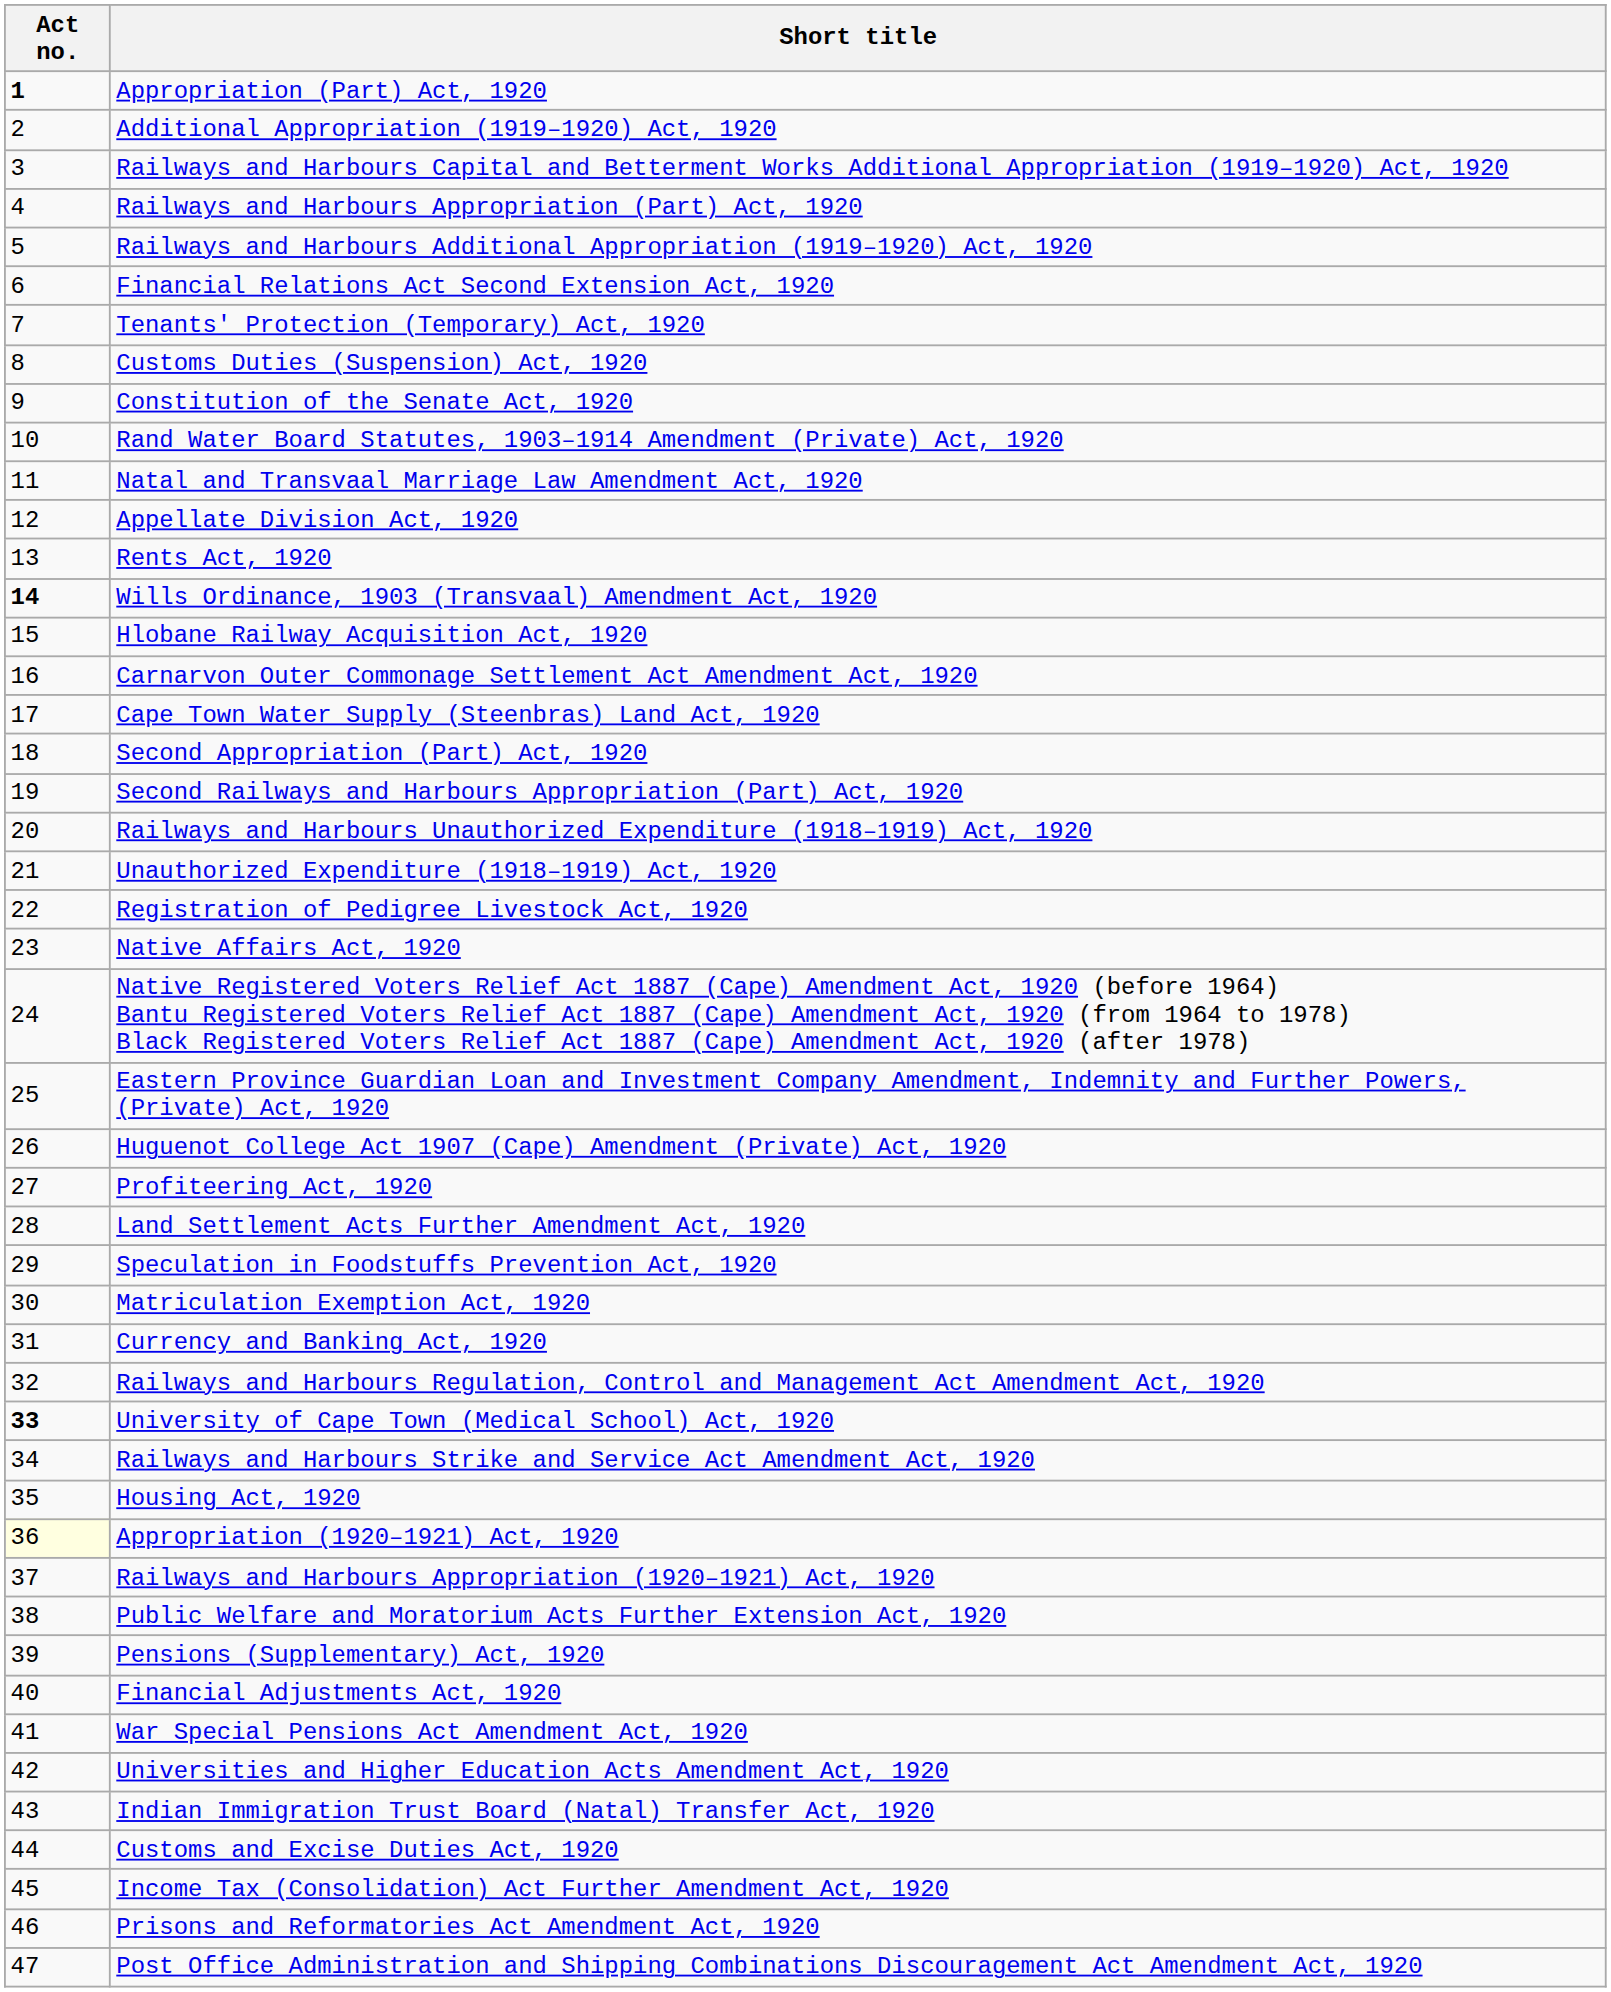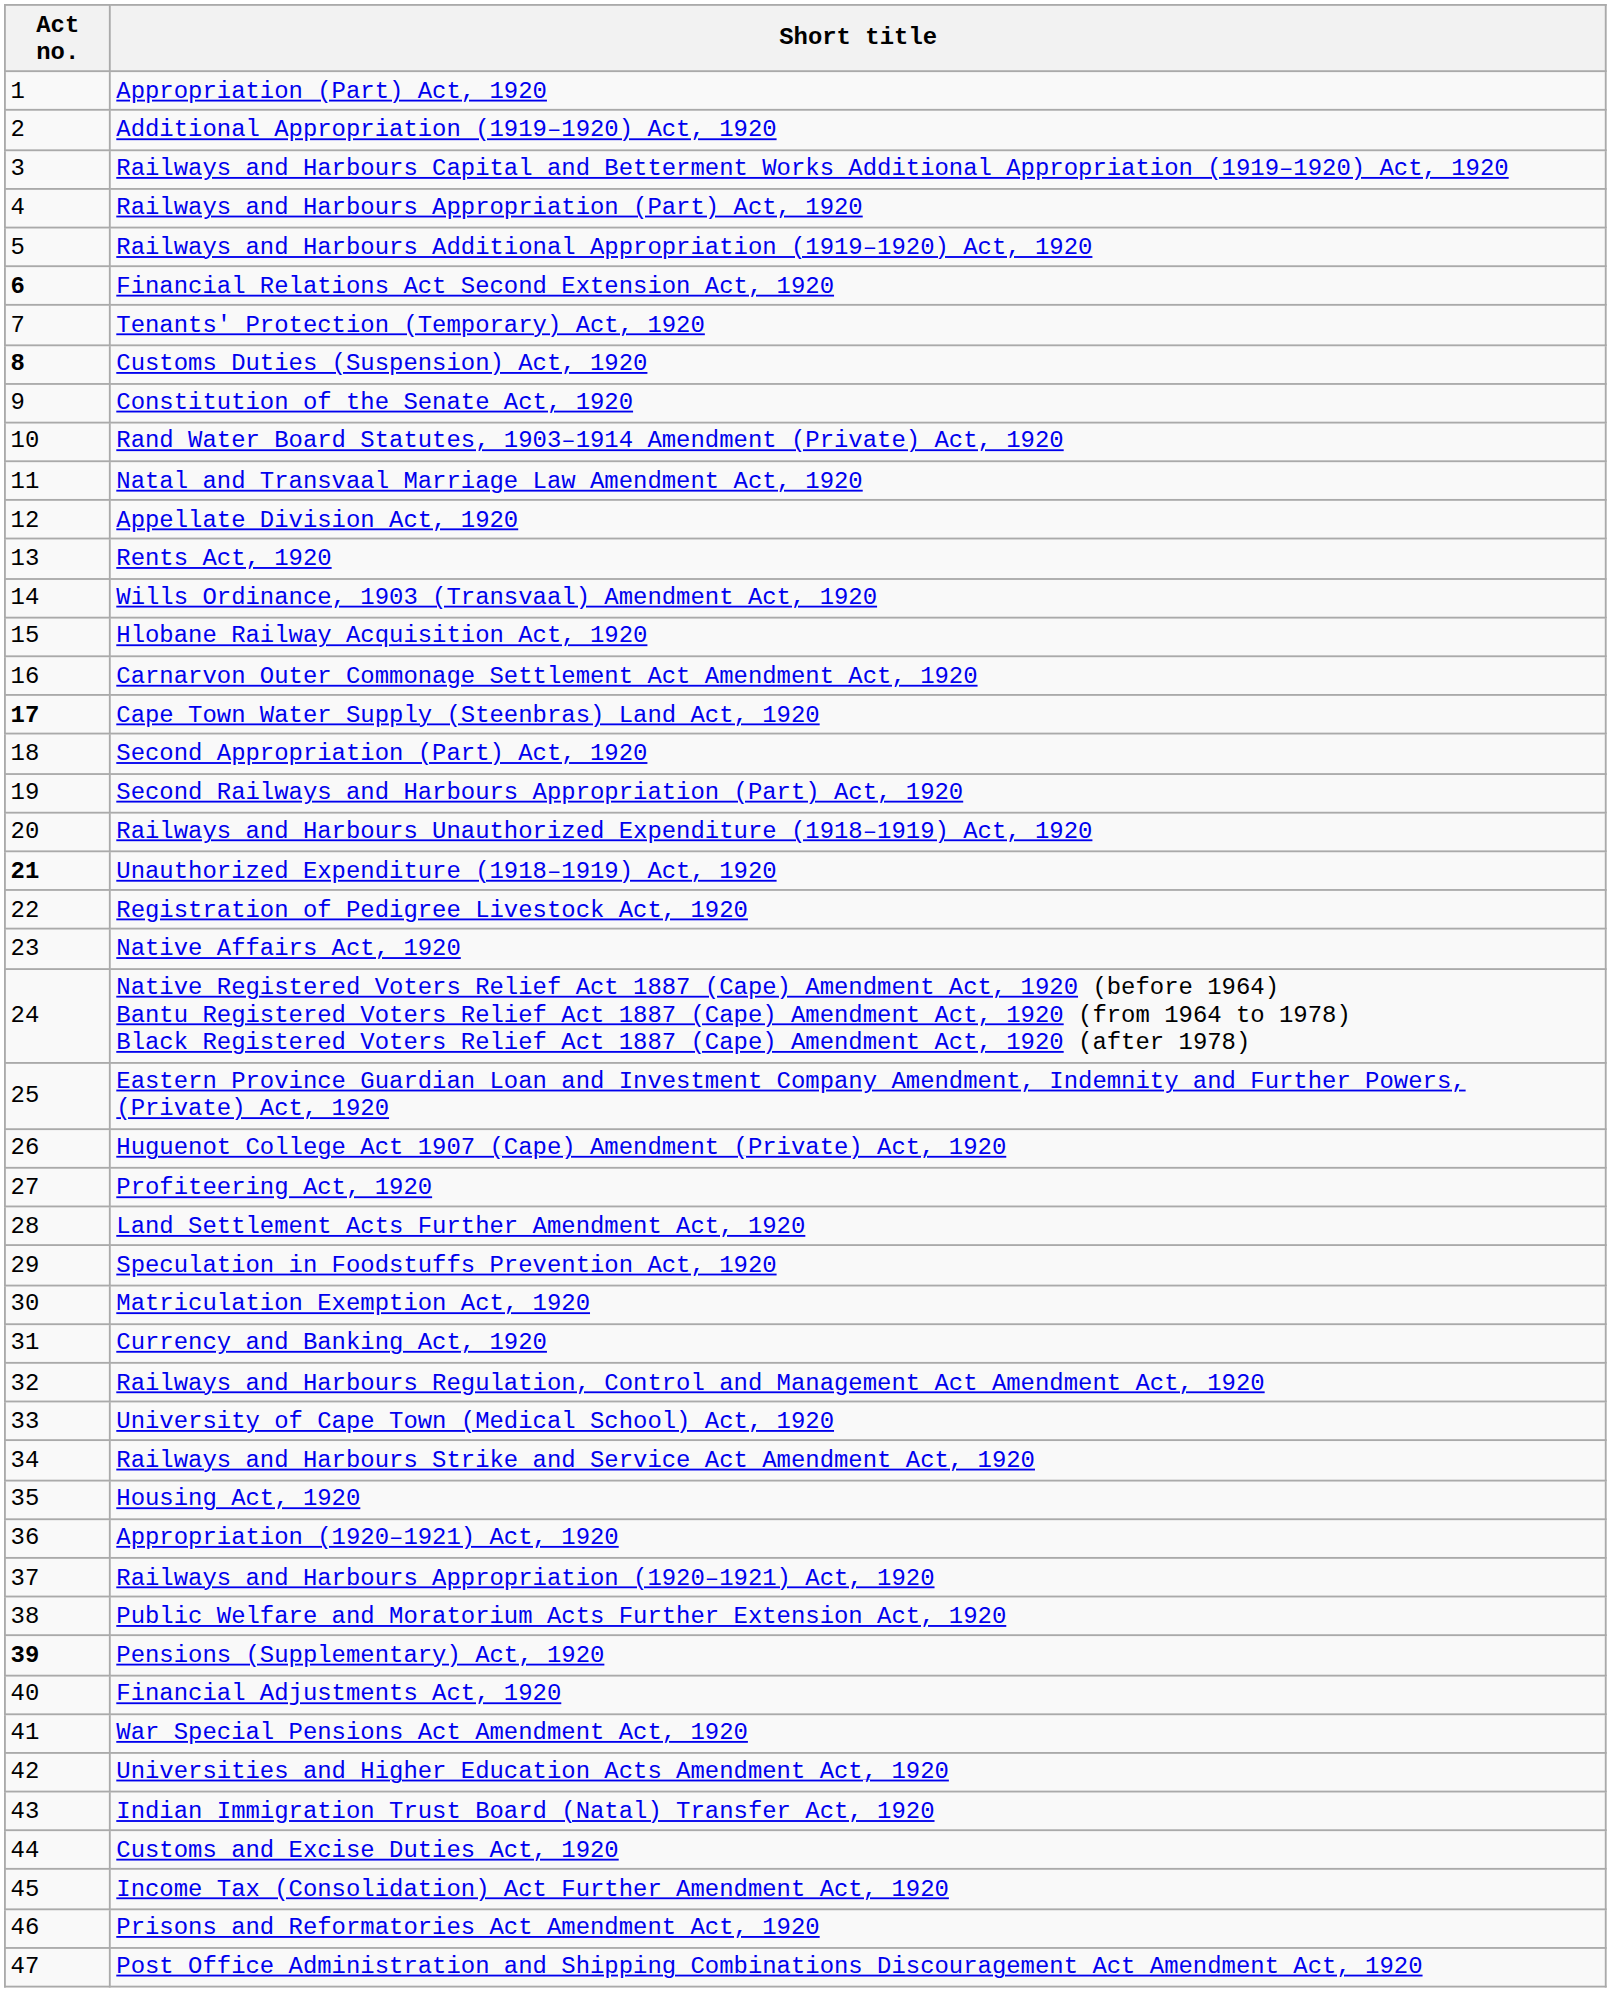(18, 91) bold -> (18, 91) normal
(18, 286) normal -> (18, 286) bold
(18, 364) normal -> (18, 364) bold
(25, 598) bold -> (25, 598) normal
(25, 715) normal -> (25, 715) bold
(25, 871) normal -> (25, 871) bold
(25, 1421) bold -> (25, 1421) normal
(25, 1538) lightyellow background -> (25, 1538) no background
(25, 1655) normal -> (25, 1655) bold
